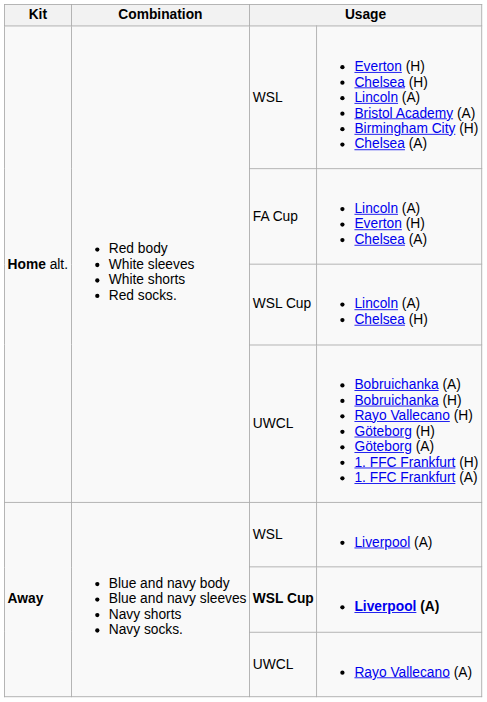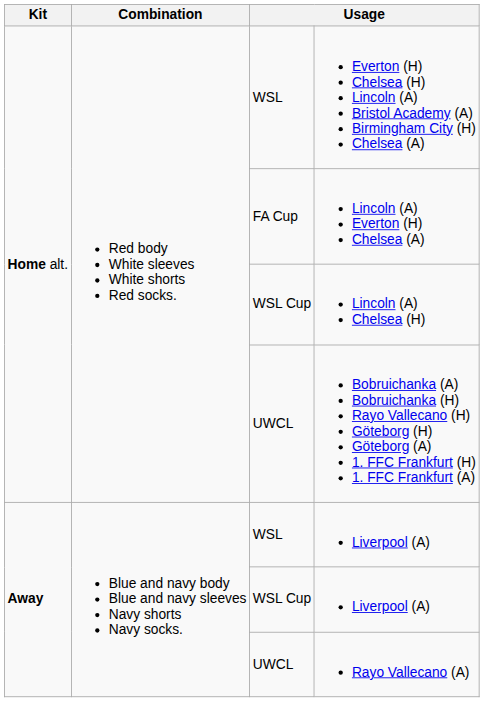(283, 599) bold -> (282, 599) normal
(399, 607) bold -> (397, 607) normal
